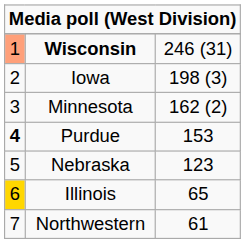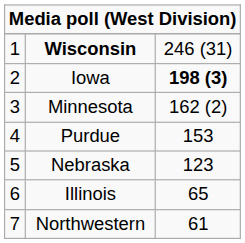(15, 48) lightsalmon background -> (15, 48) no background
(198, 77) normal -> (198, 77) bold
(15, 136) bold -> (15, 136) normal
(15, 194) gold background -> (15, 194) no background
